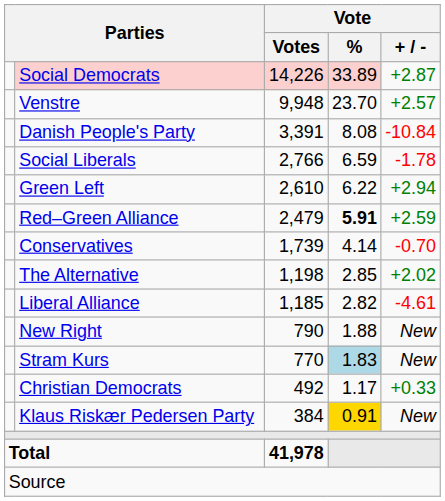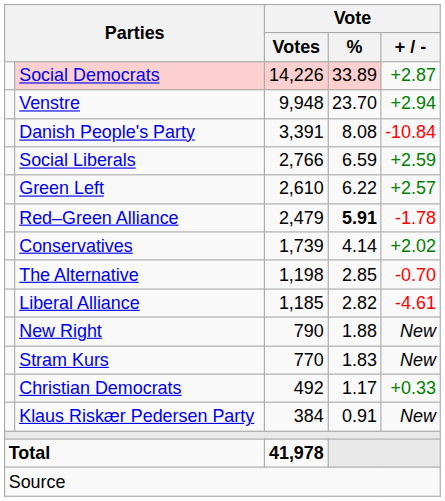(413, 103) +2.57 -> (413, 103) +2.94
(416, 160) -1.78 -> (413, 160) +2.59
(413, 189) +2.94 -> (413, 189) +2.57
(413, 217) +2.59 -> (416, 217) -1.78
(416, 246) -0.70 -> (413, 246) +2.02
(413, 274) +2.02 -> (416, 274) -0.70
(359, 359) lightblue background -> (359, 359) no background
(359, 416) gold background -> (359, 416) no background
